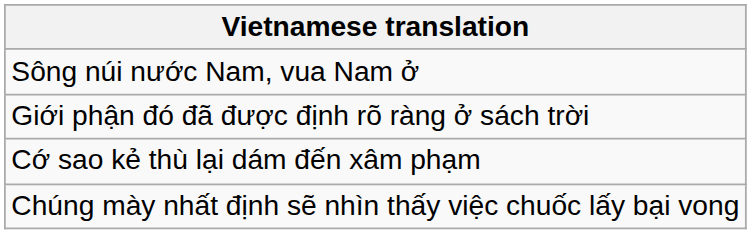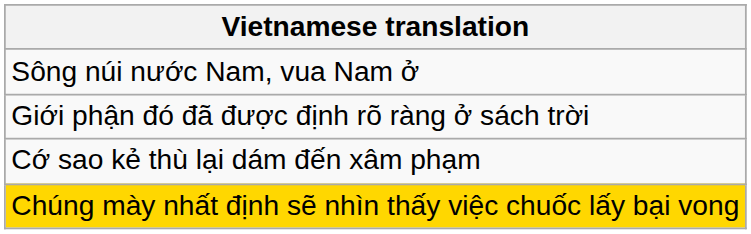(375, 205) no background -> (375, 205) gold background
